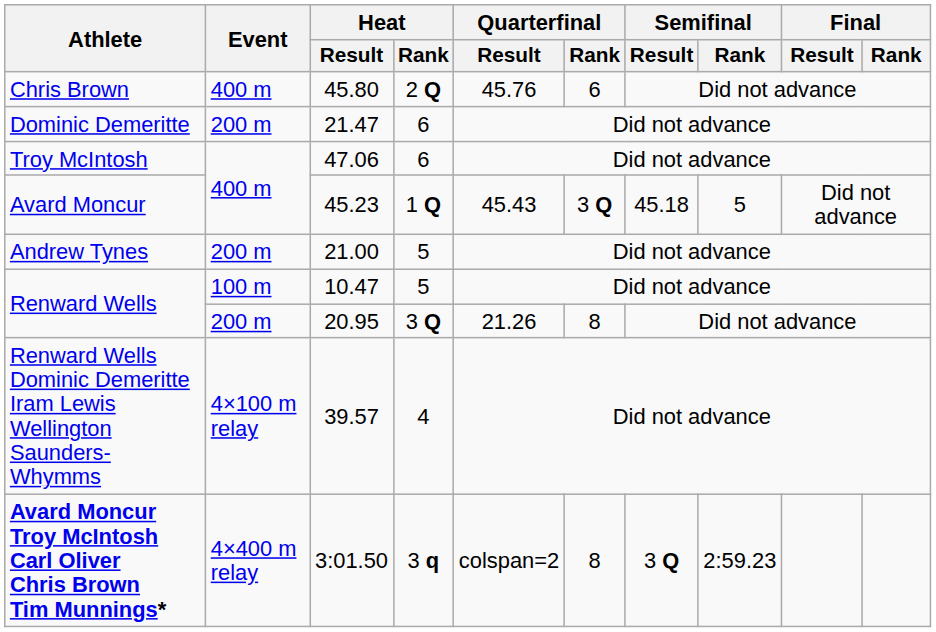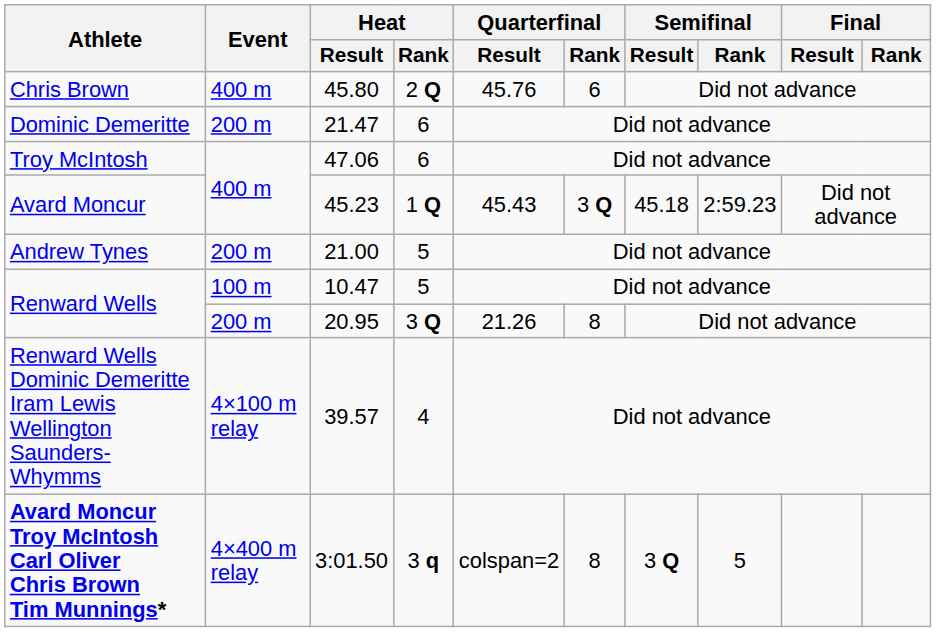(740, 206) 5 -> (740, 206) 2:59.23
(740, 561) 2:59.23 -> (740, 561) 5
